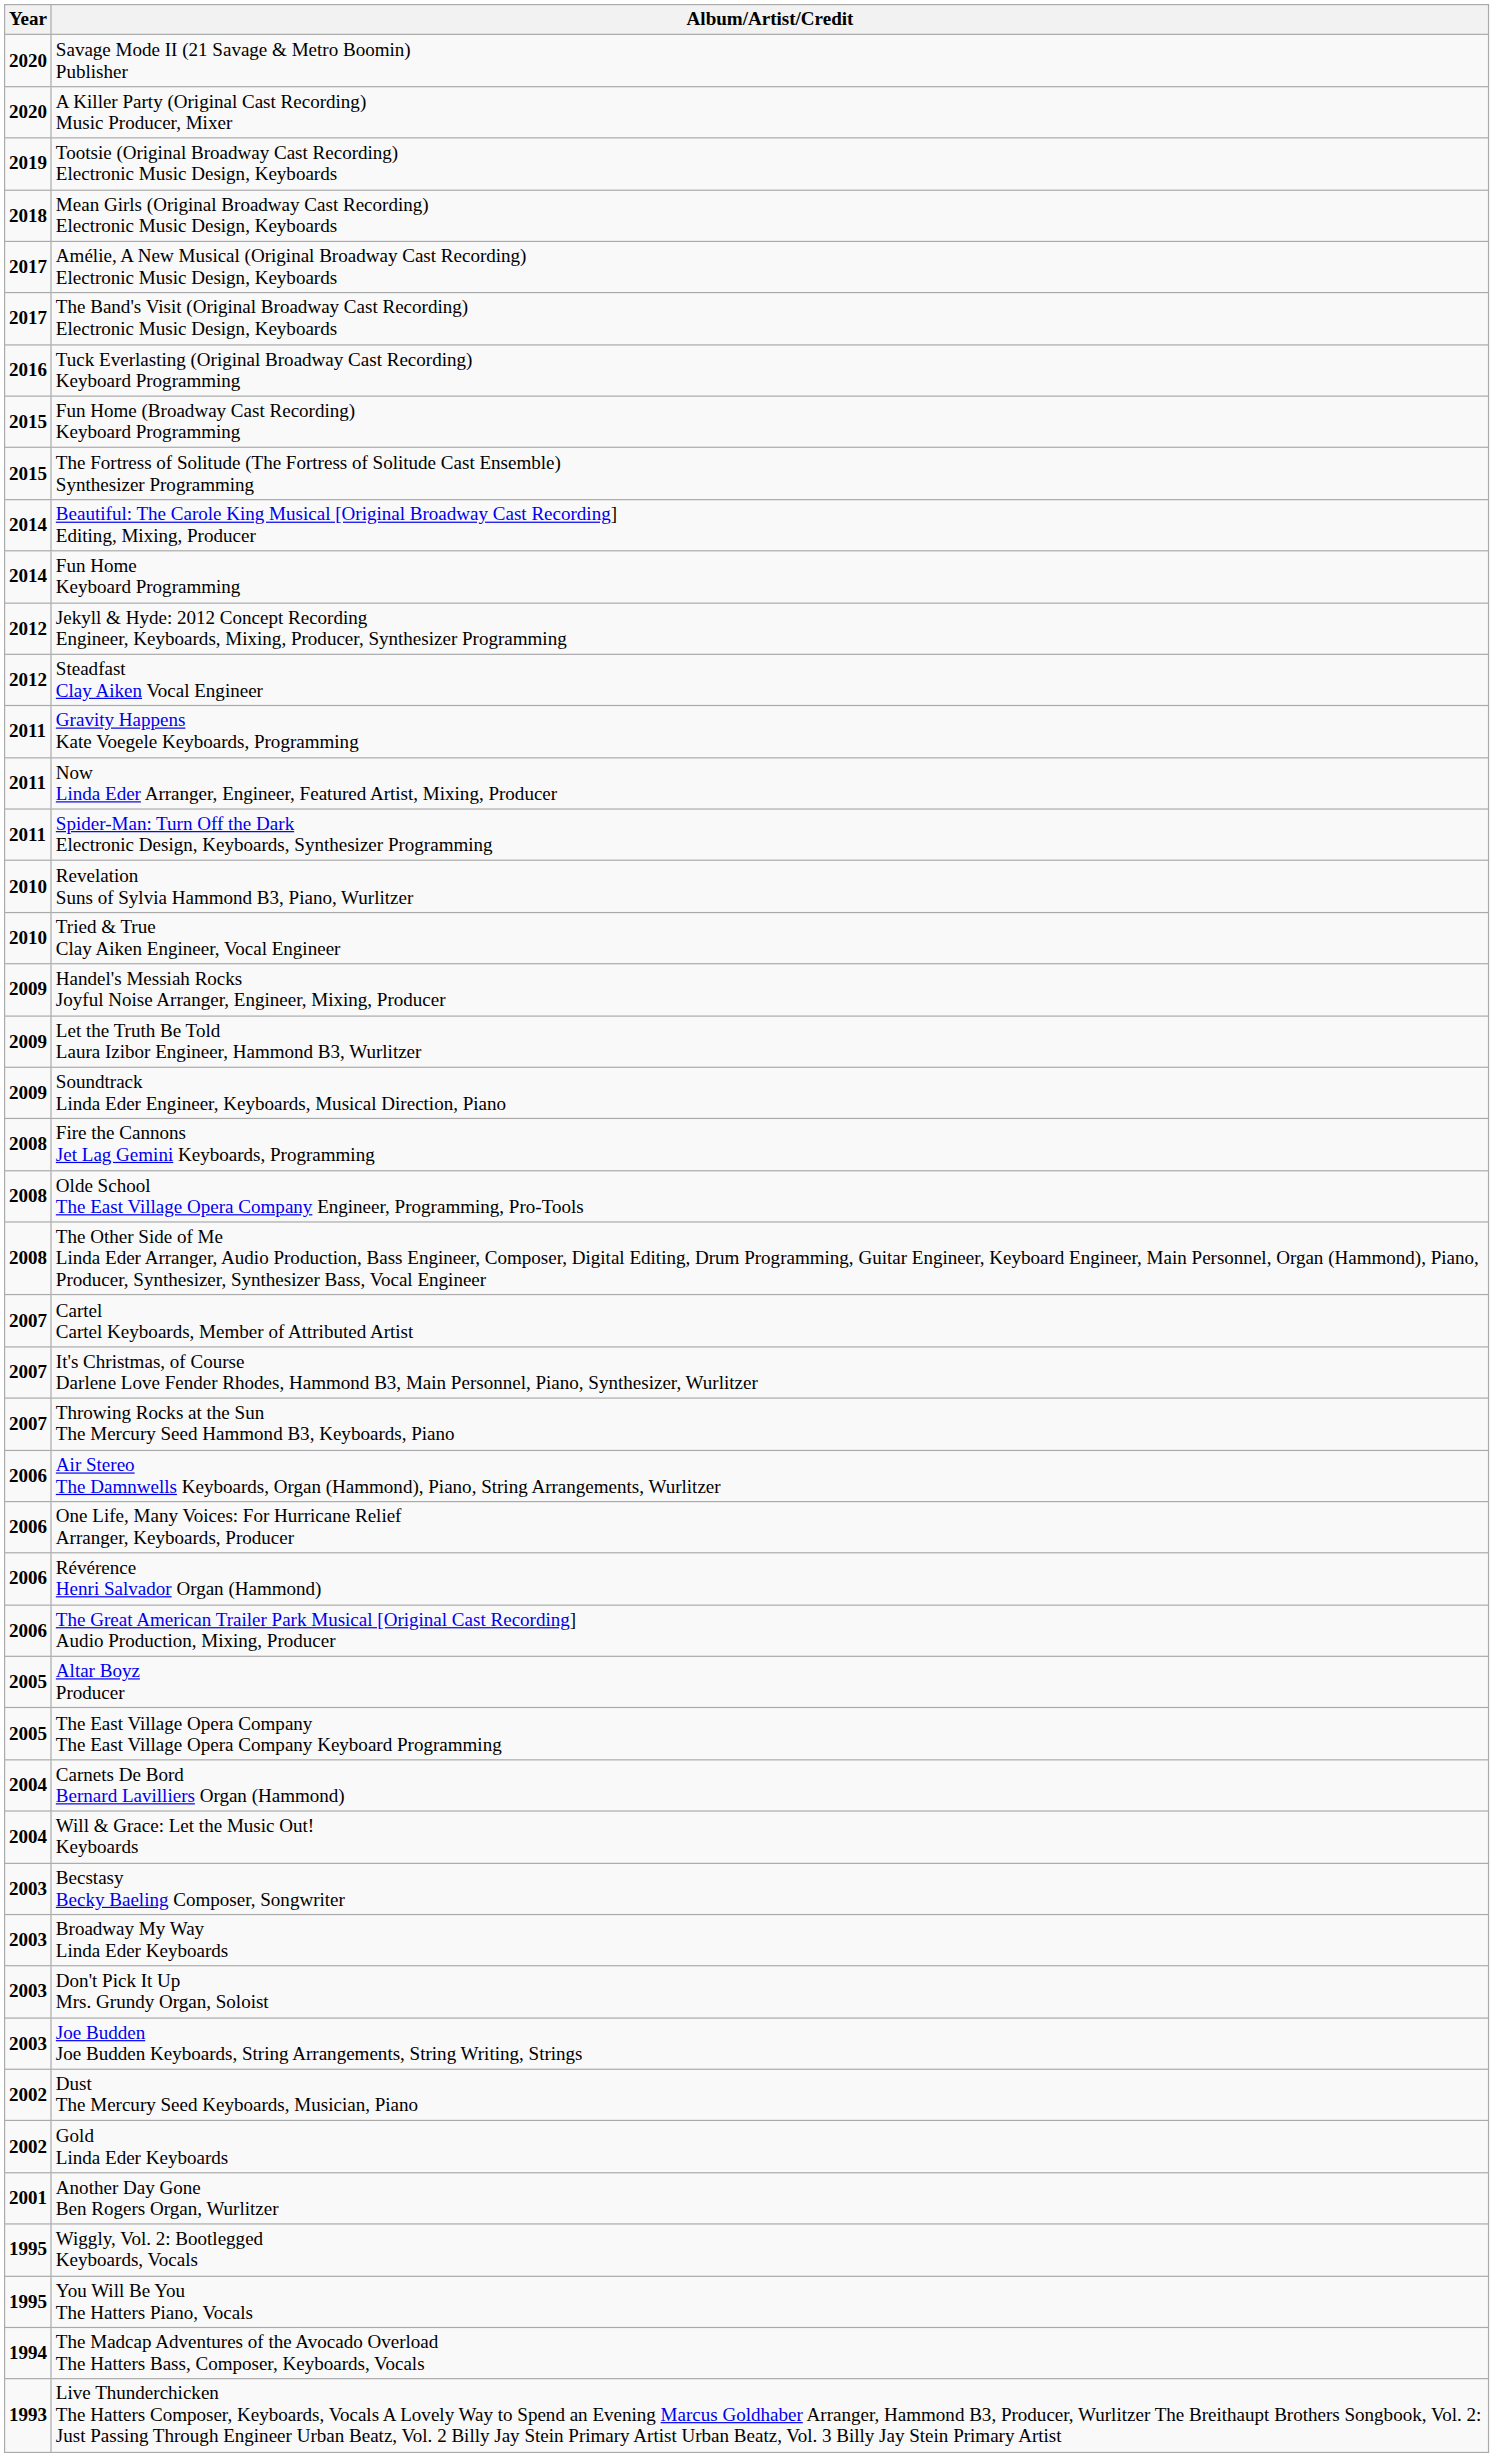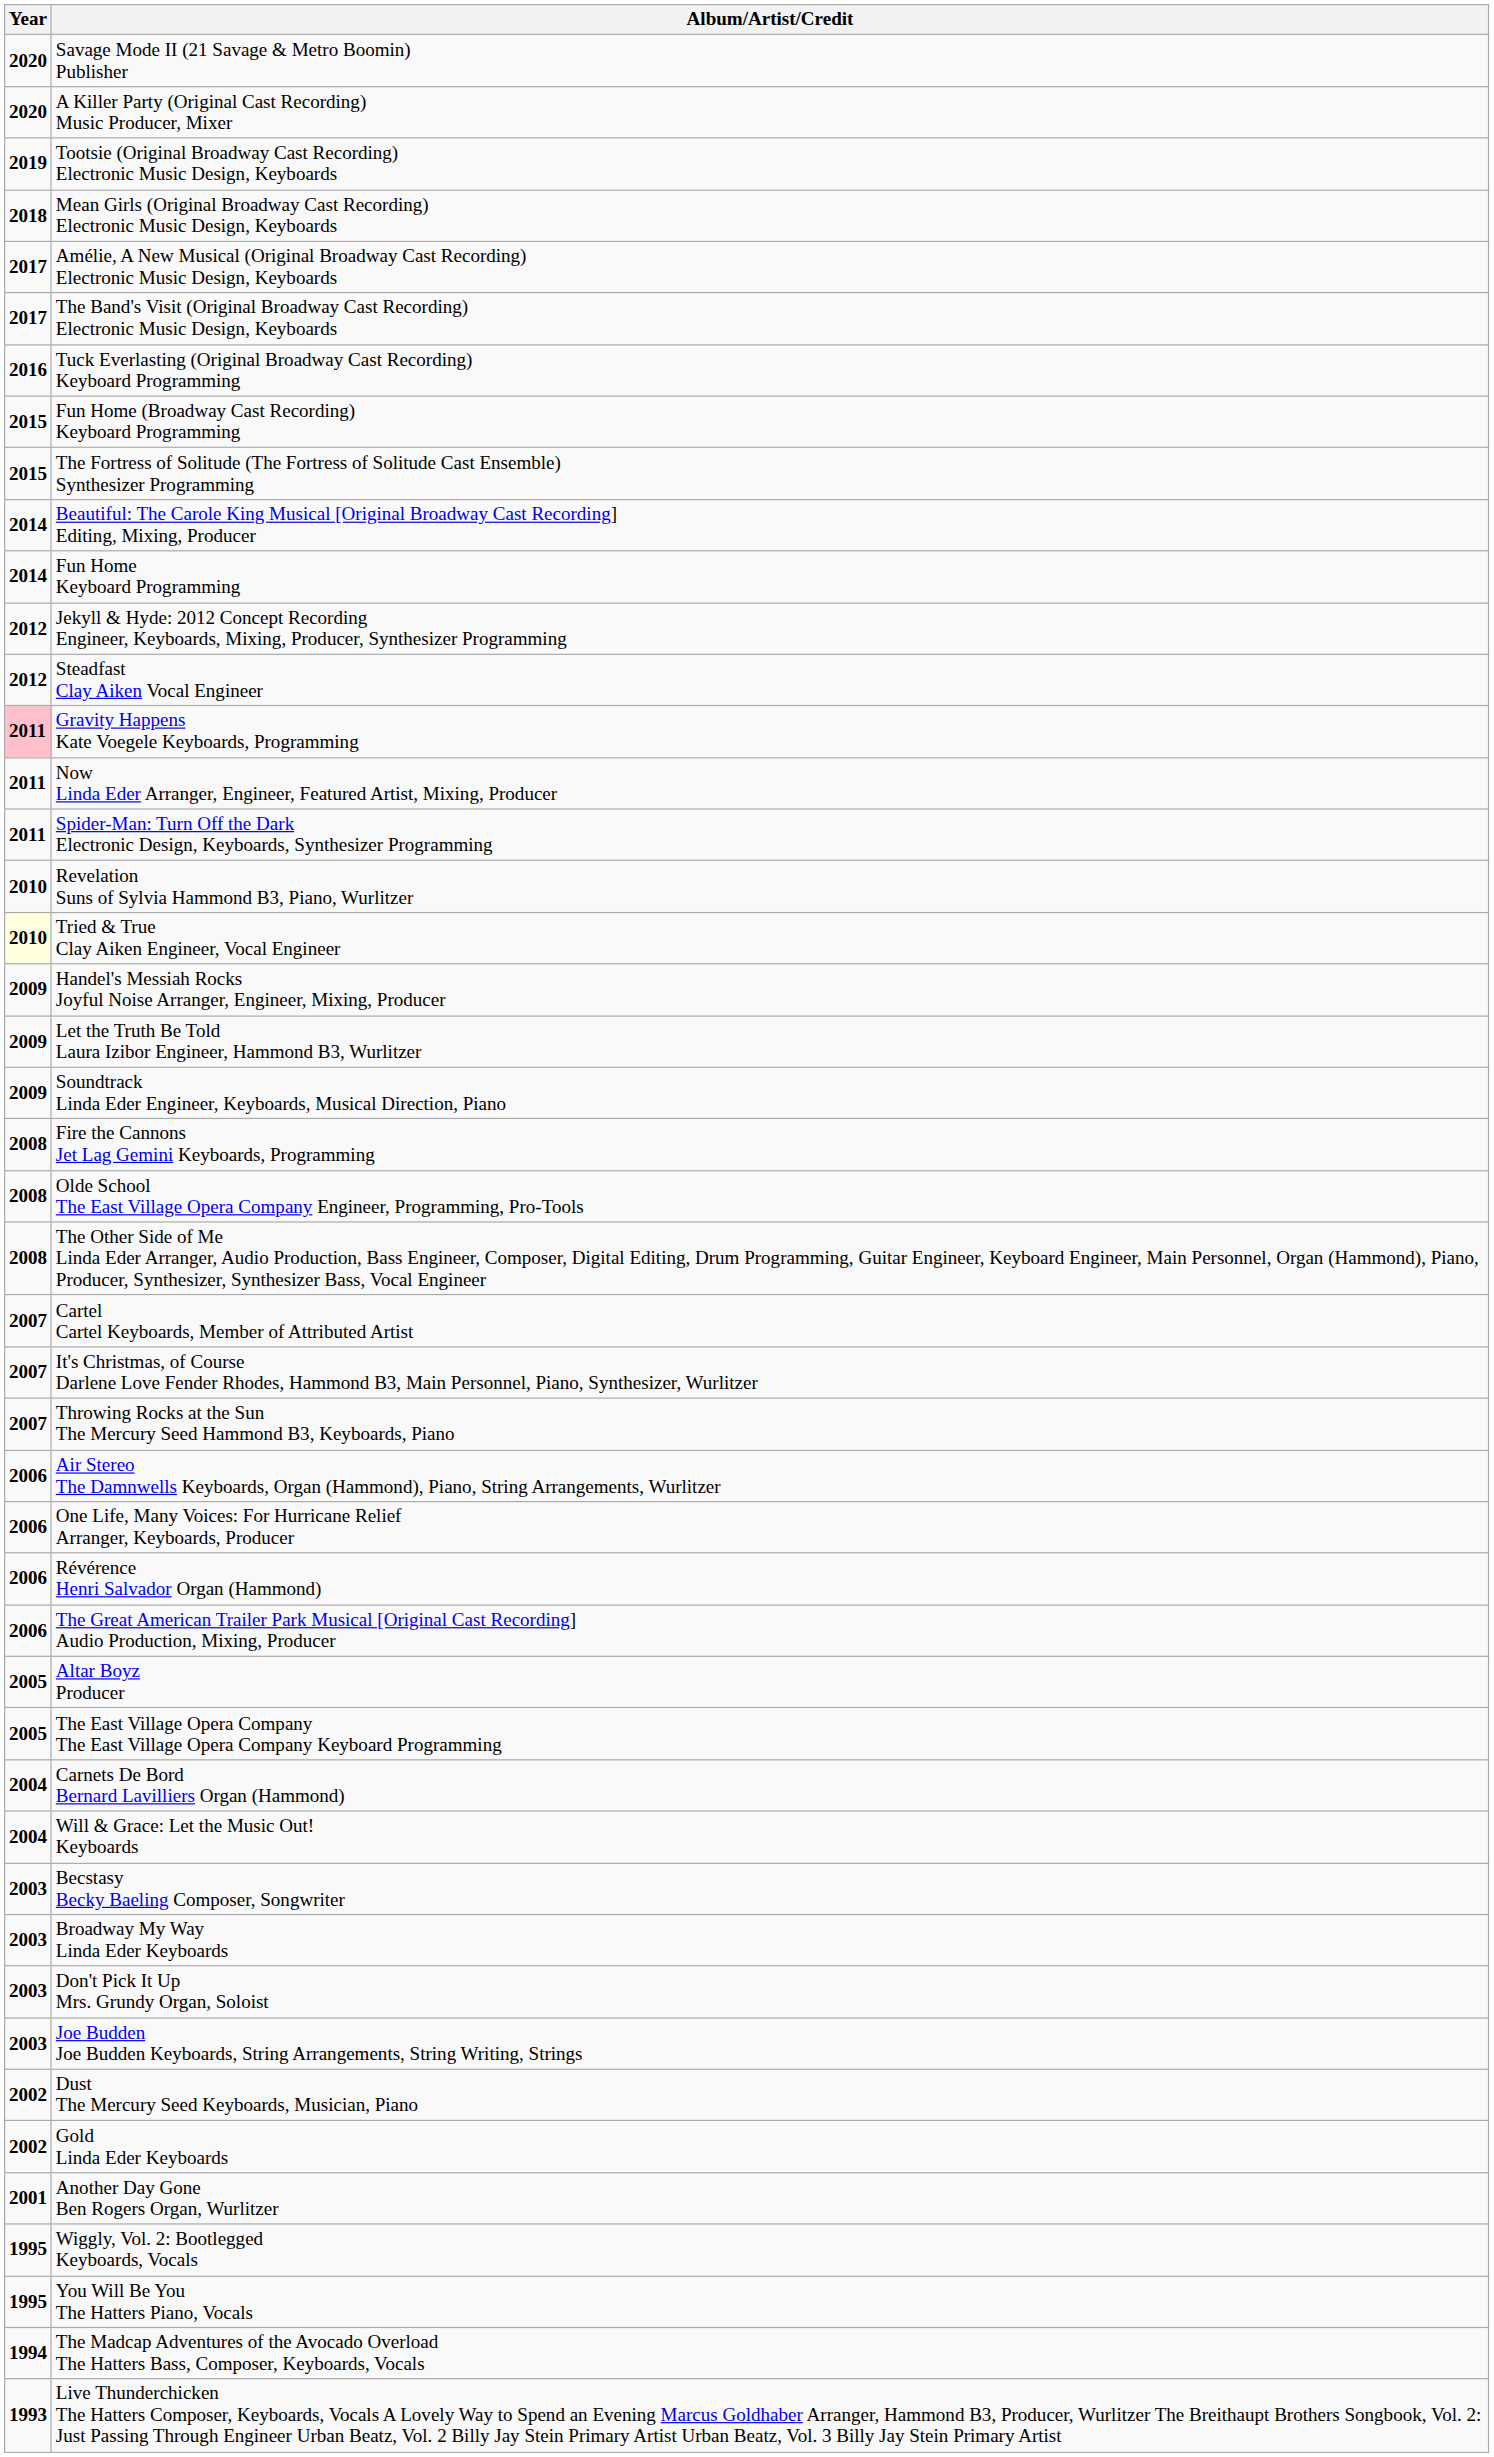(28, 731) no background -> (28, 731) pink background
(28, 937) no background -> (28, 937) lightyellow background
